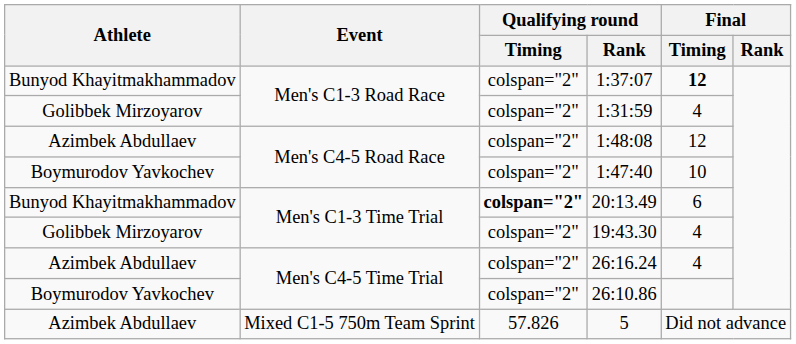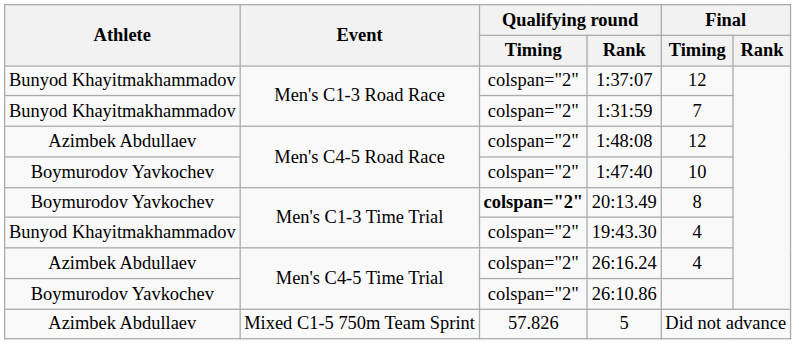(697, 80) bold -> (697, 80) normal
(122, 111) Golibbek Mirzoyarov -> (122, 111) Bunyod Khayitmakhammadov
(697, 111) 4 -> (697, 111) 7
(122, 202) Bunyod Khayitmakhammadov -> (122, 202) Boymurodov Yavkochev
(697, 202) 6 -> (697, 202) 8
(122, 232) Golibbek Mirzoyarov -> (122, 232) Bunyod Khayitmakhammadov
